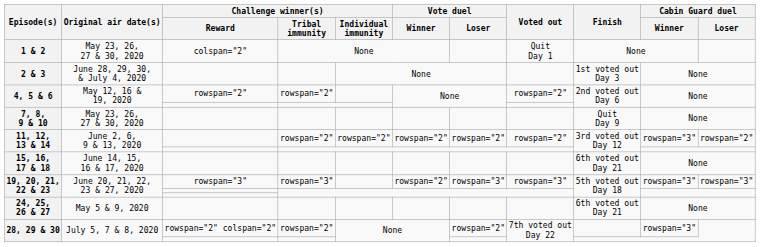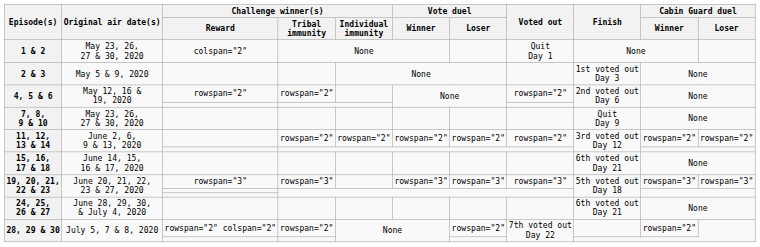(112, 74) June 28, 29, 30, & July 4, 2020 -> (112, 74) May 5 & 9, 2020
(669, 138) rowspan="3" -> (669, 138) rowspan="2"
(421, 182) rowspan="2" -> (421, 182) rowspan="3"
(112, 208) May 5 & 9, 2020 -> (112, 208) June 28, 29, 30, & July 4, 2020
(669, 228) rowspan="3" -> (669, 228) rowspan="2"
